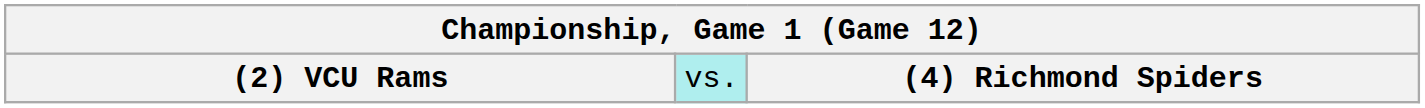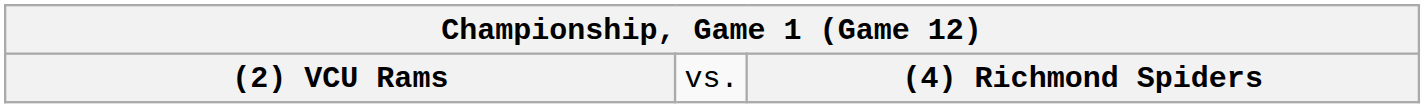(712, 79) paleturquoise background -> (712, 79) no background
